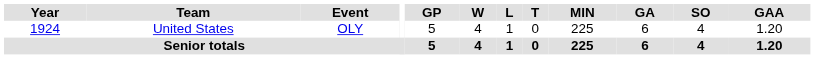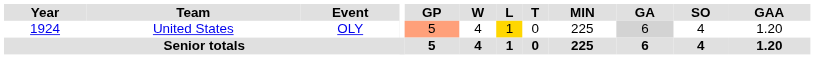(432, 29) no background -> (432, 29) lightsalmon background
(509, 29) no background -> (509, 29) gold background
(645, 29) no background -> (645, 29) lightgrey background
